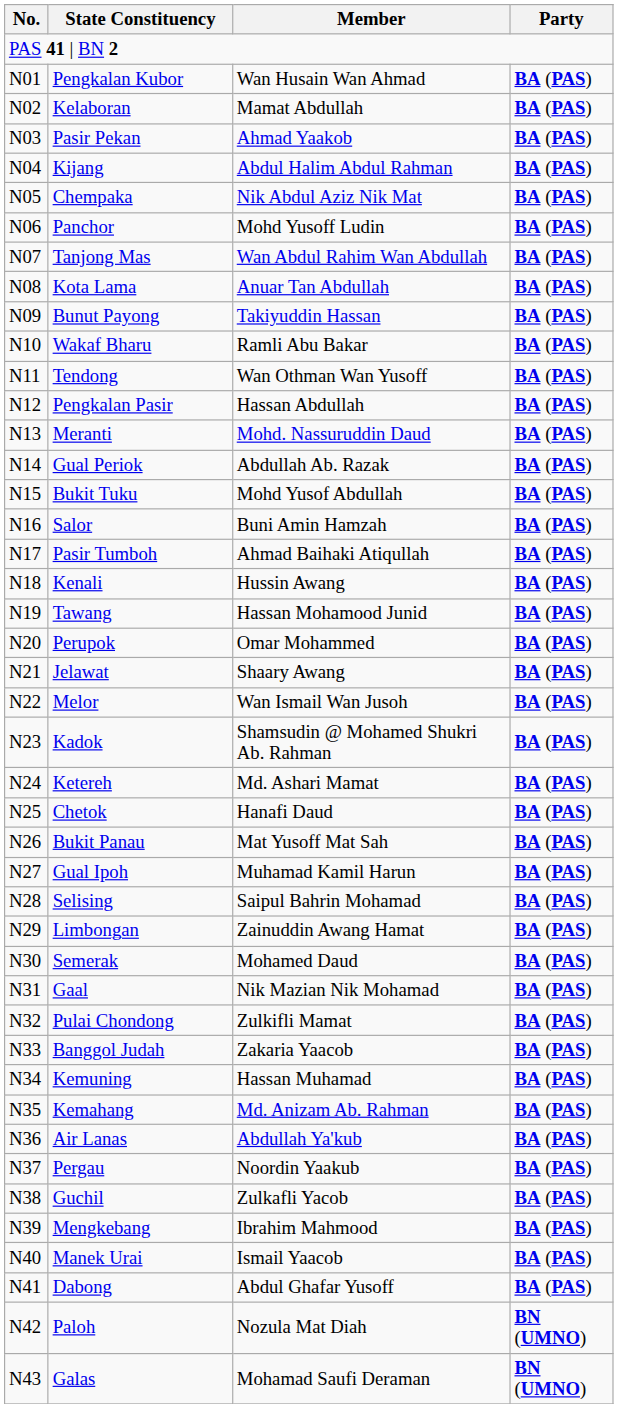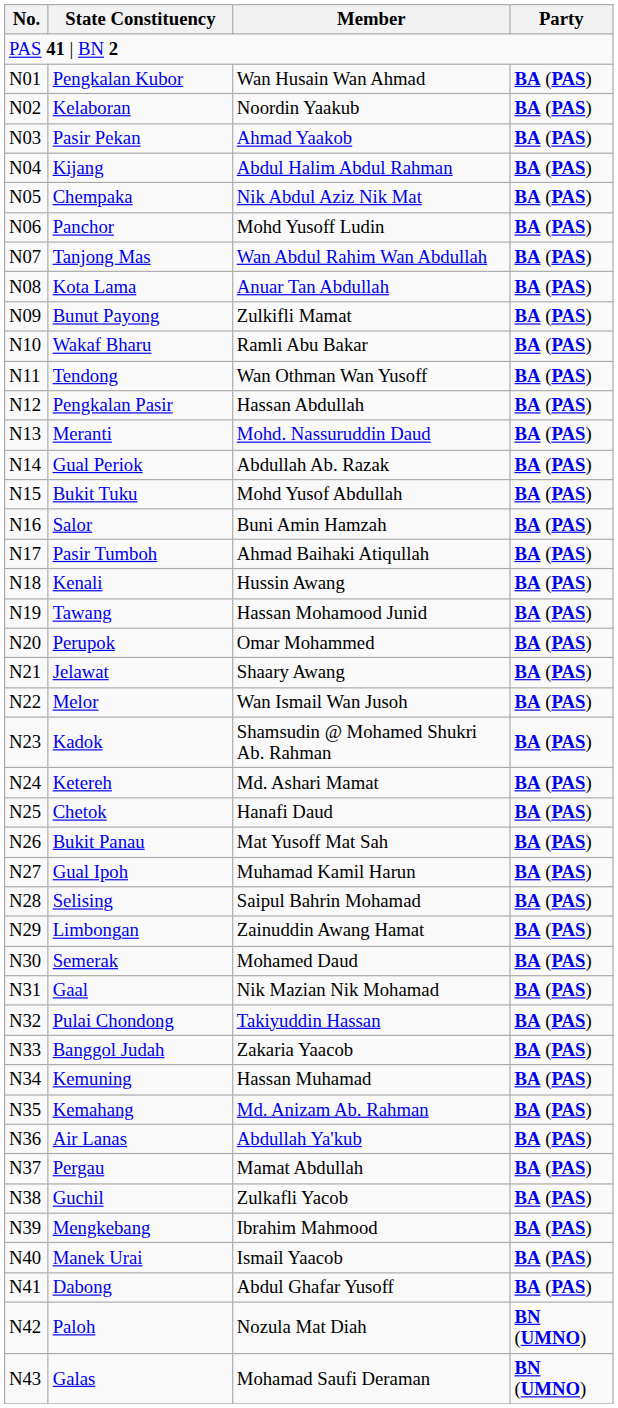(300, 108) Mamat Abdullah -> (298, 108) Noordin Yaakub
(309, 316) Takiyuddin Hassan -> (294, 316) Zulkifli Mamat
(294, 1020) Zulkifli Mamat -> (309, 1020) Takiyuddin Hassan
(298, 1168) Noordin Yaakub -> (300, 1168) Mamat Abdullah
